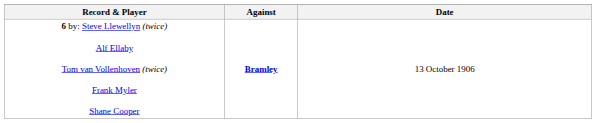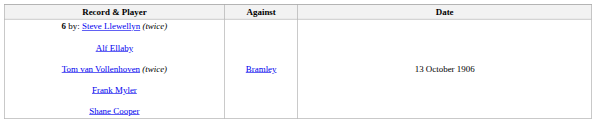(261, 69) bold -> (261, 69) normal
